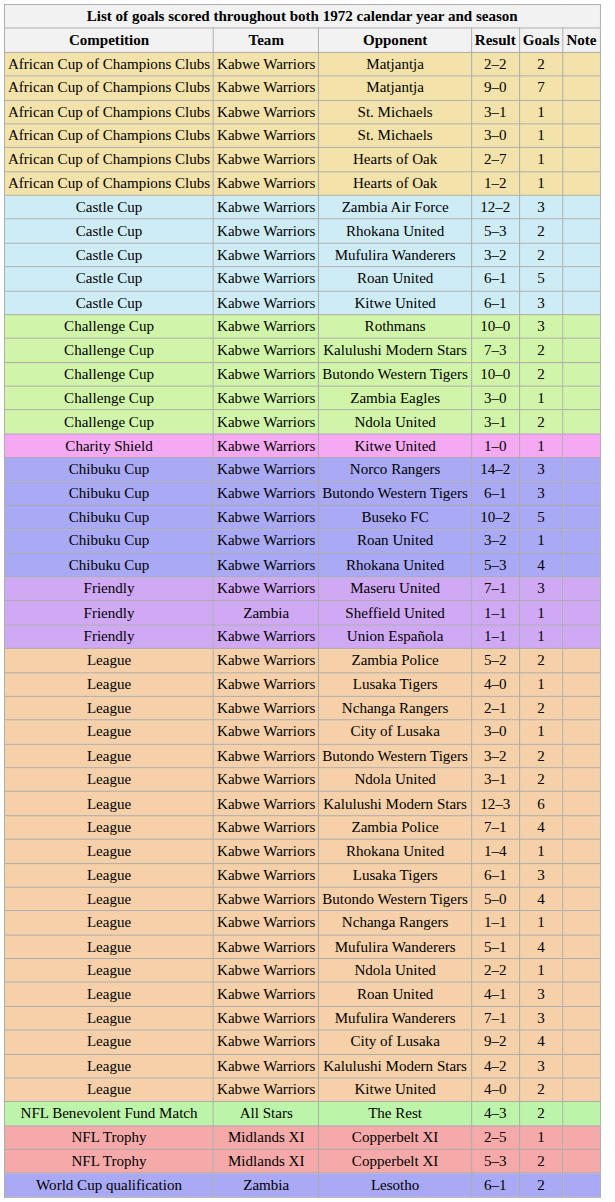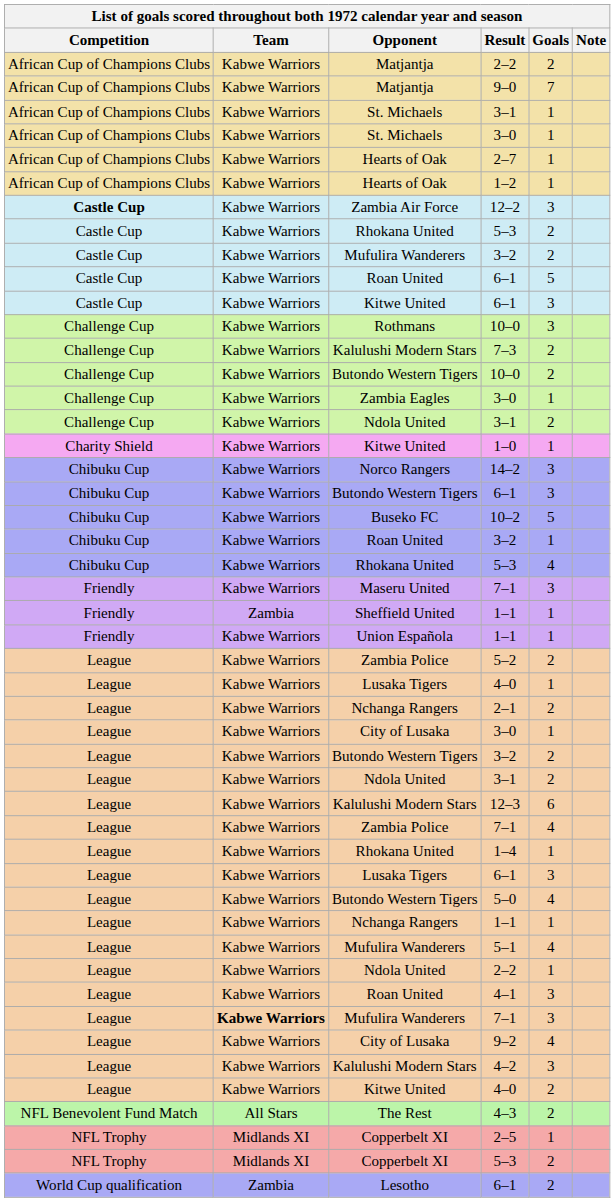(109, 207) normal -> (109, 207) bold
(266, 1018) normal -> (271, 1018) bold
